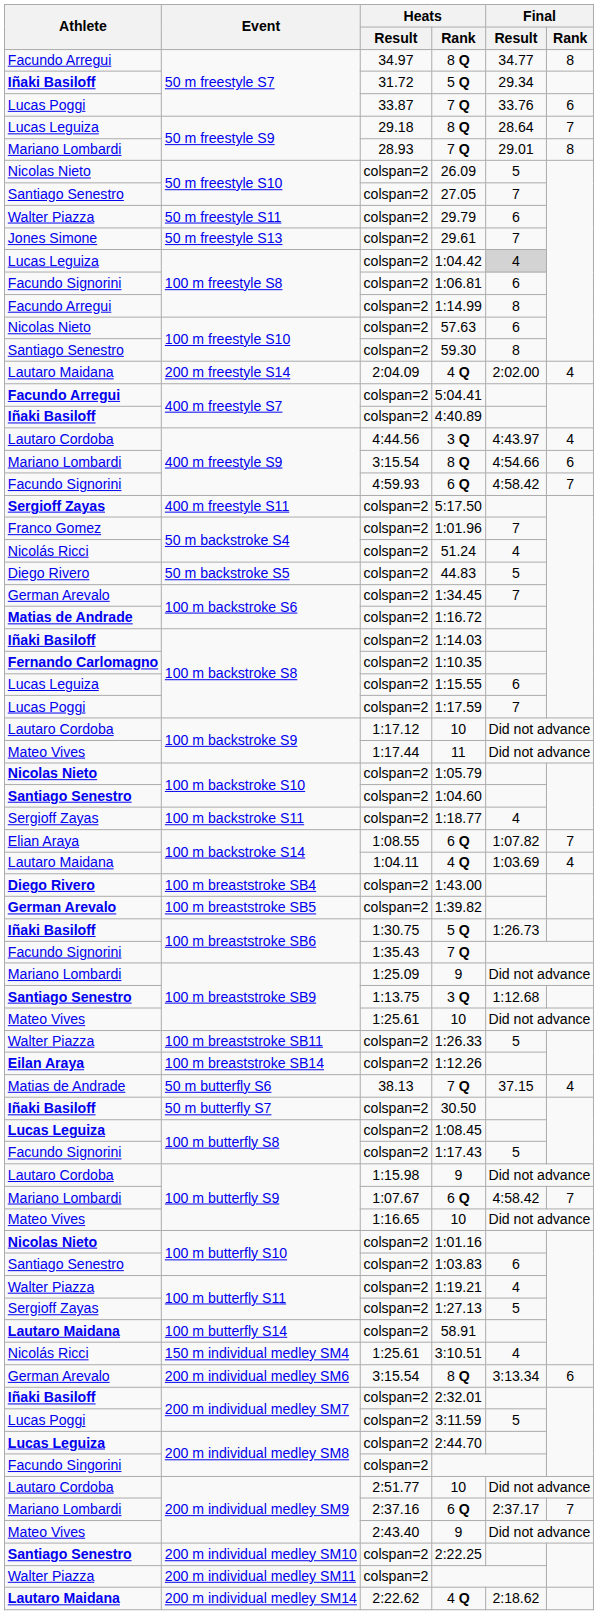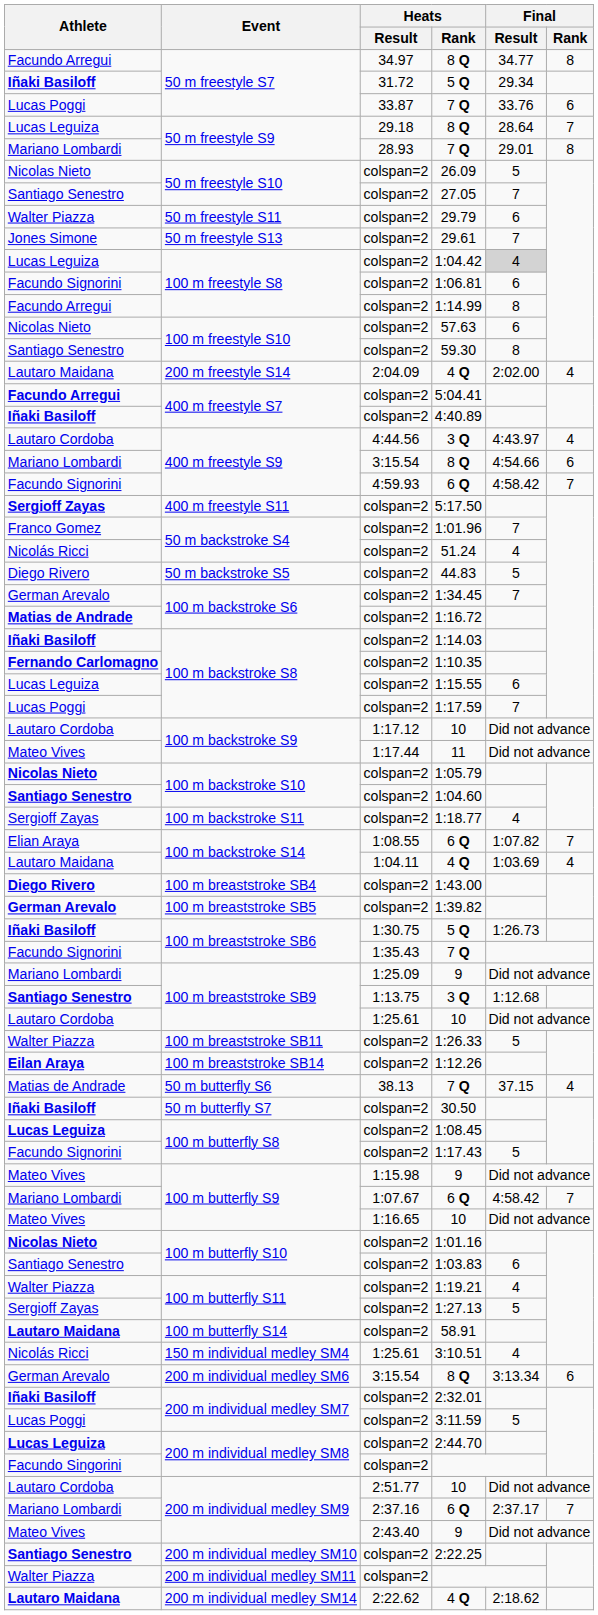(46, 1019) Mateo Vives -> (61, 1019) Lautaro Cordoba
(61, 1175) Lautaro Cordoba -> (46, 1175) Mateo Vives
